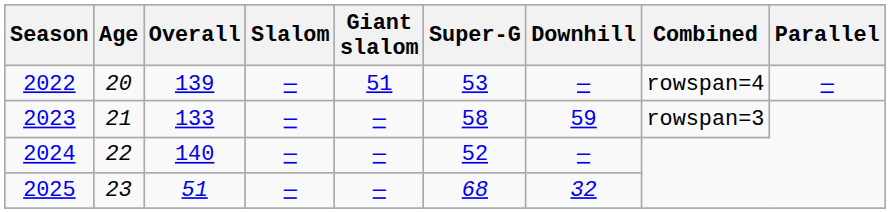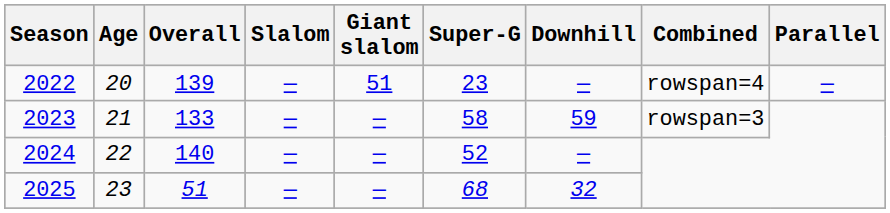(475, 83) 53 -> (475, 83) 23
